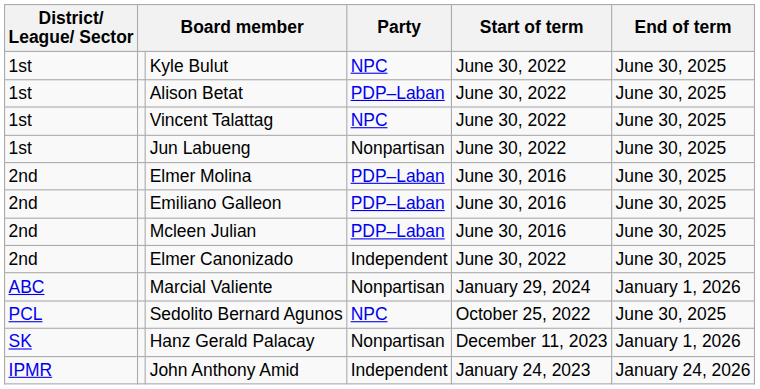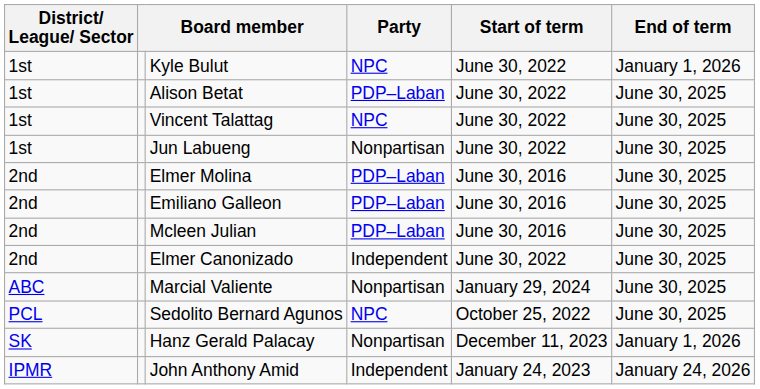(671, 65) June 30, 2025 -> (678, 65) January 1, 2026
(678, 286) January 1, 2026 -> (671, 286) June 30, 2025
